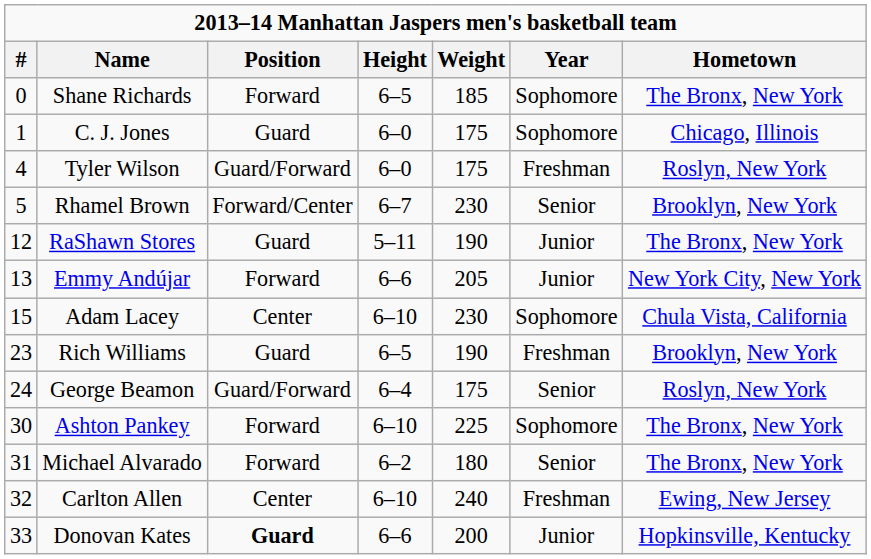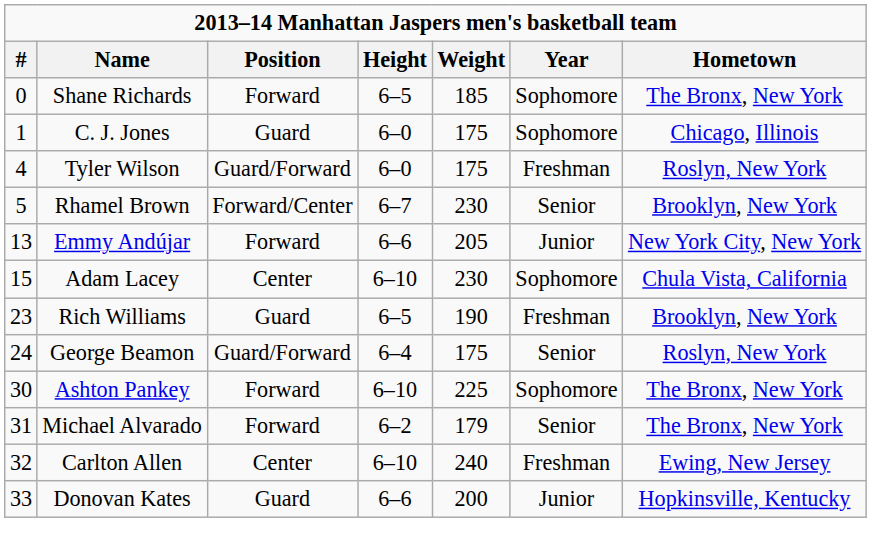- row: (122, 242)
(471, 462) 180 -> (471, 425) 179
(282, 535) bold -> (282, 498) normal
